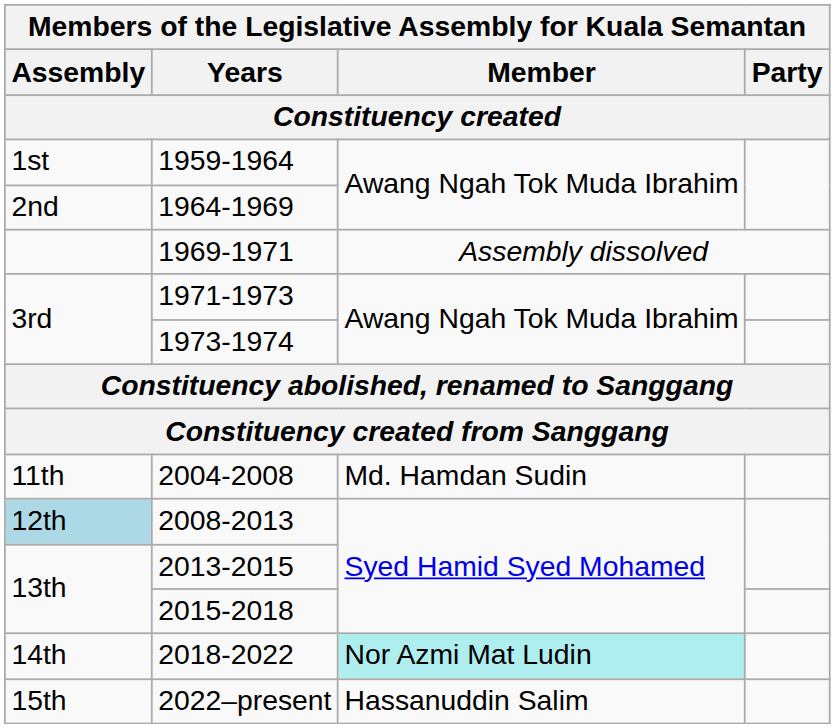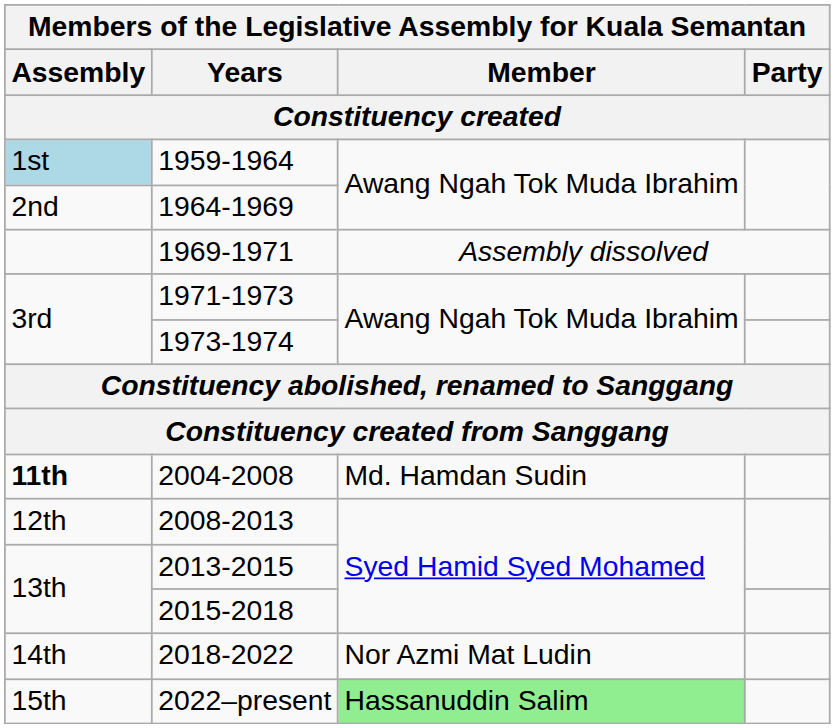(30, 161) no background -> (30, 161) lightblue background
(38, 476) normal -> (40, 476) bold
(39, 521) lightblue background -> (39, 521) no background
(468, 655) paleturquoise background -> (468, 655) no background
(467, 700) no background -> (467, 700) lightgreen background
